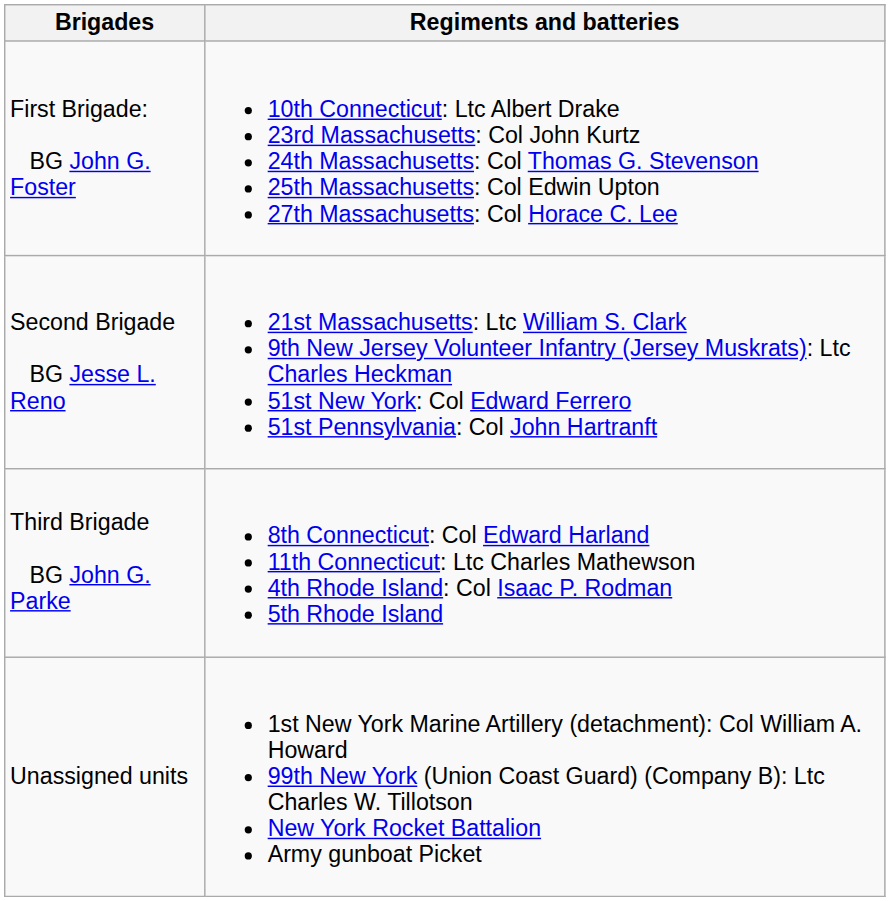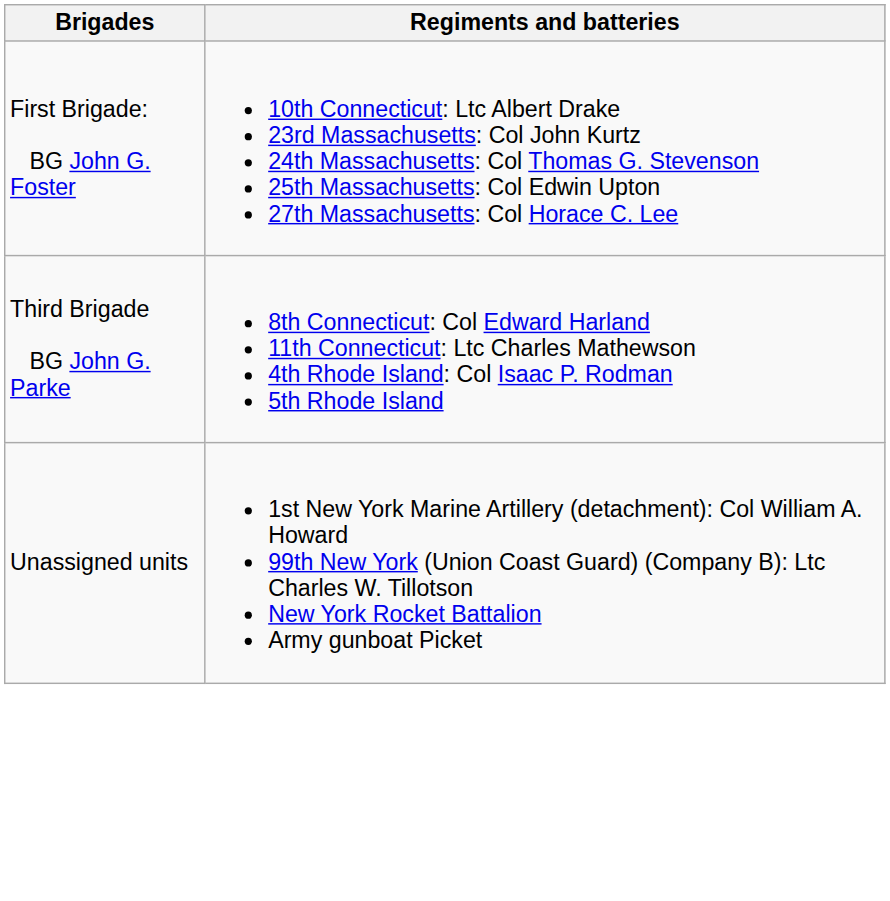- row: (93, 361)
